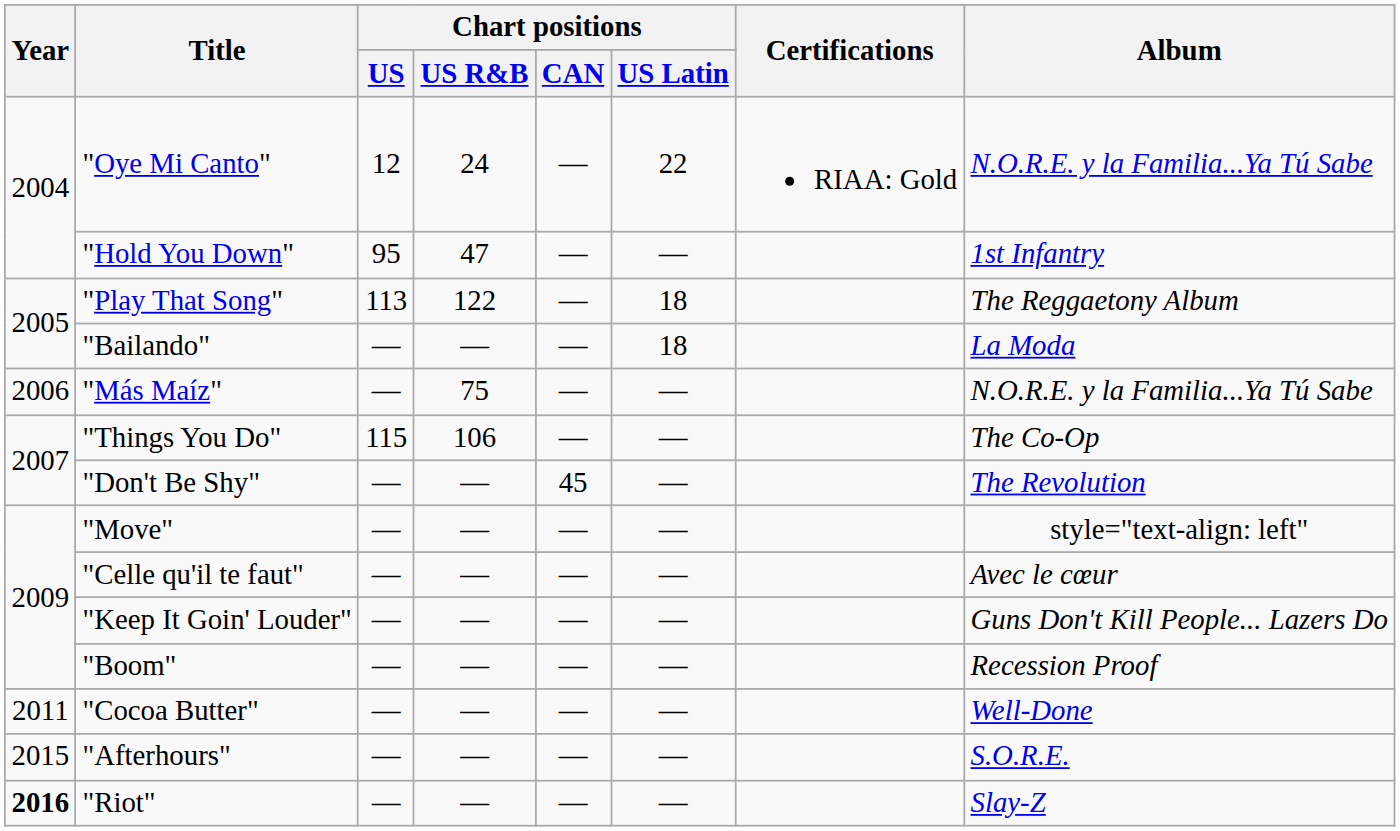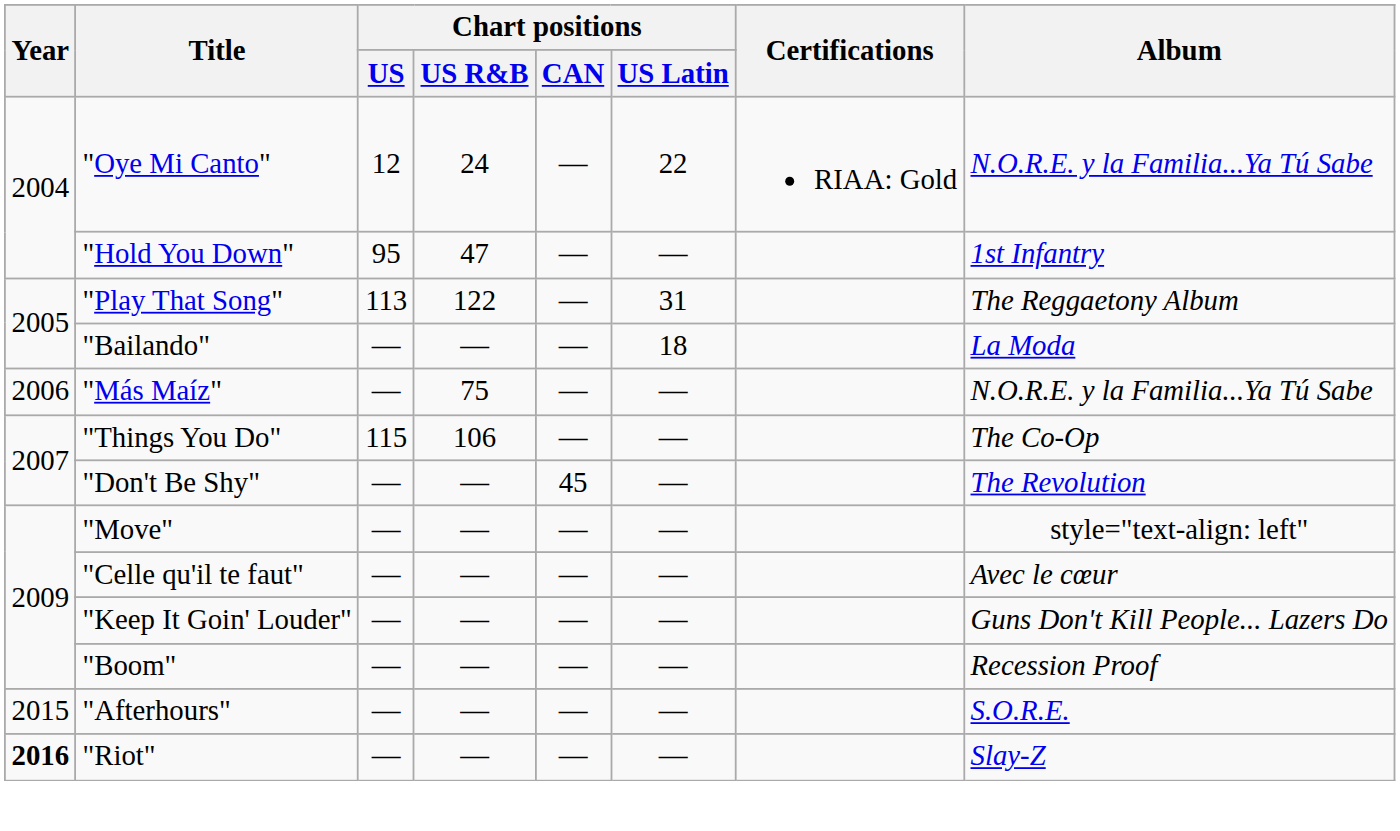(673, 300) 18 -> (673, 300) 31
- row: (171, 711)
